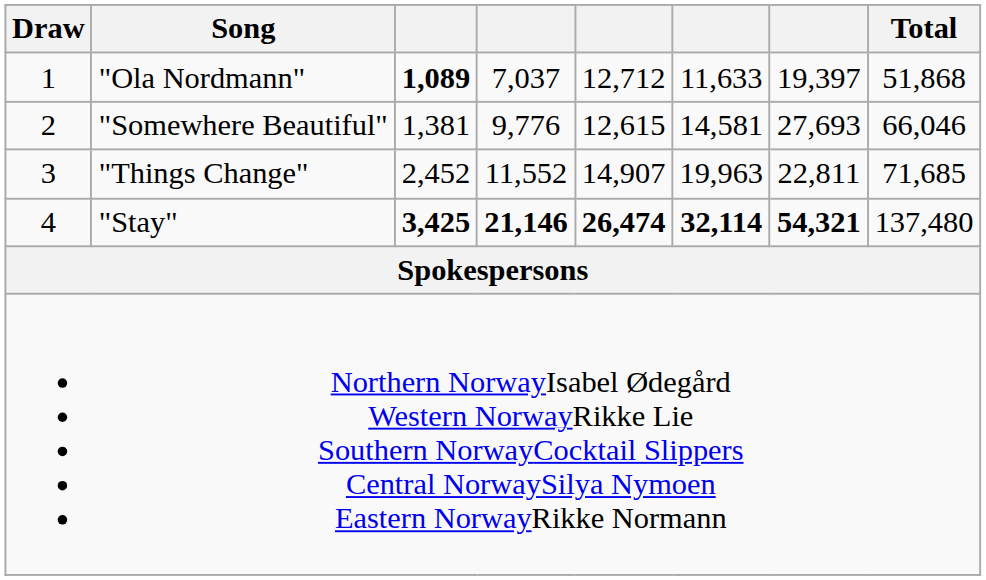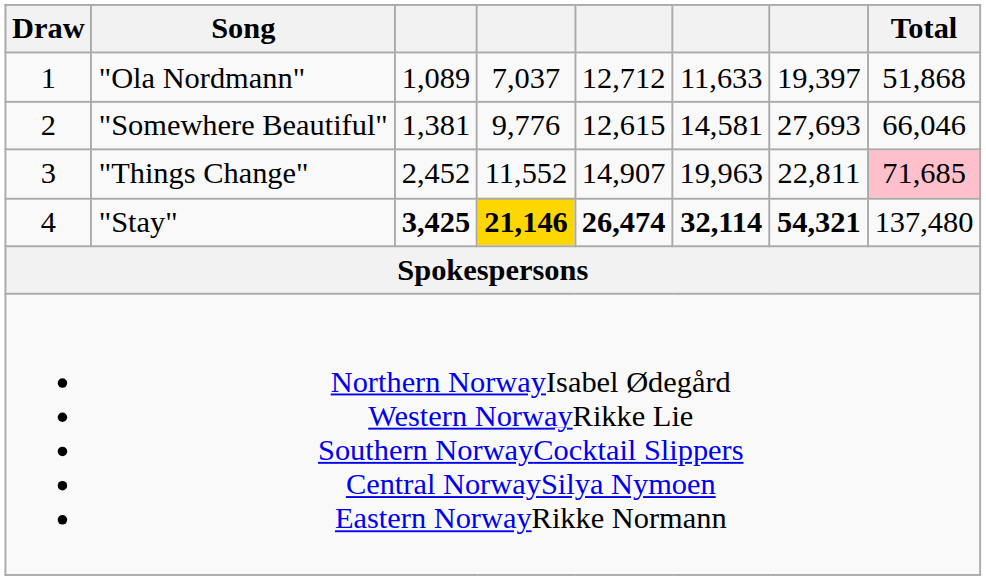(436, 76) bold -> (436, 76) normal
(924, 173) no background -> (924, 173) pink background
(526, 221) no background -> (526, 221) gold background
